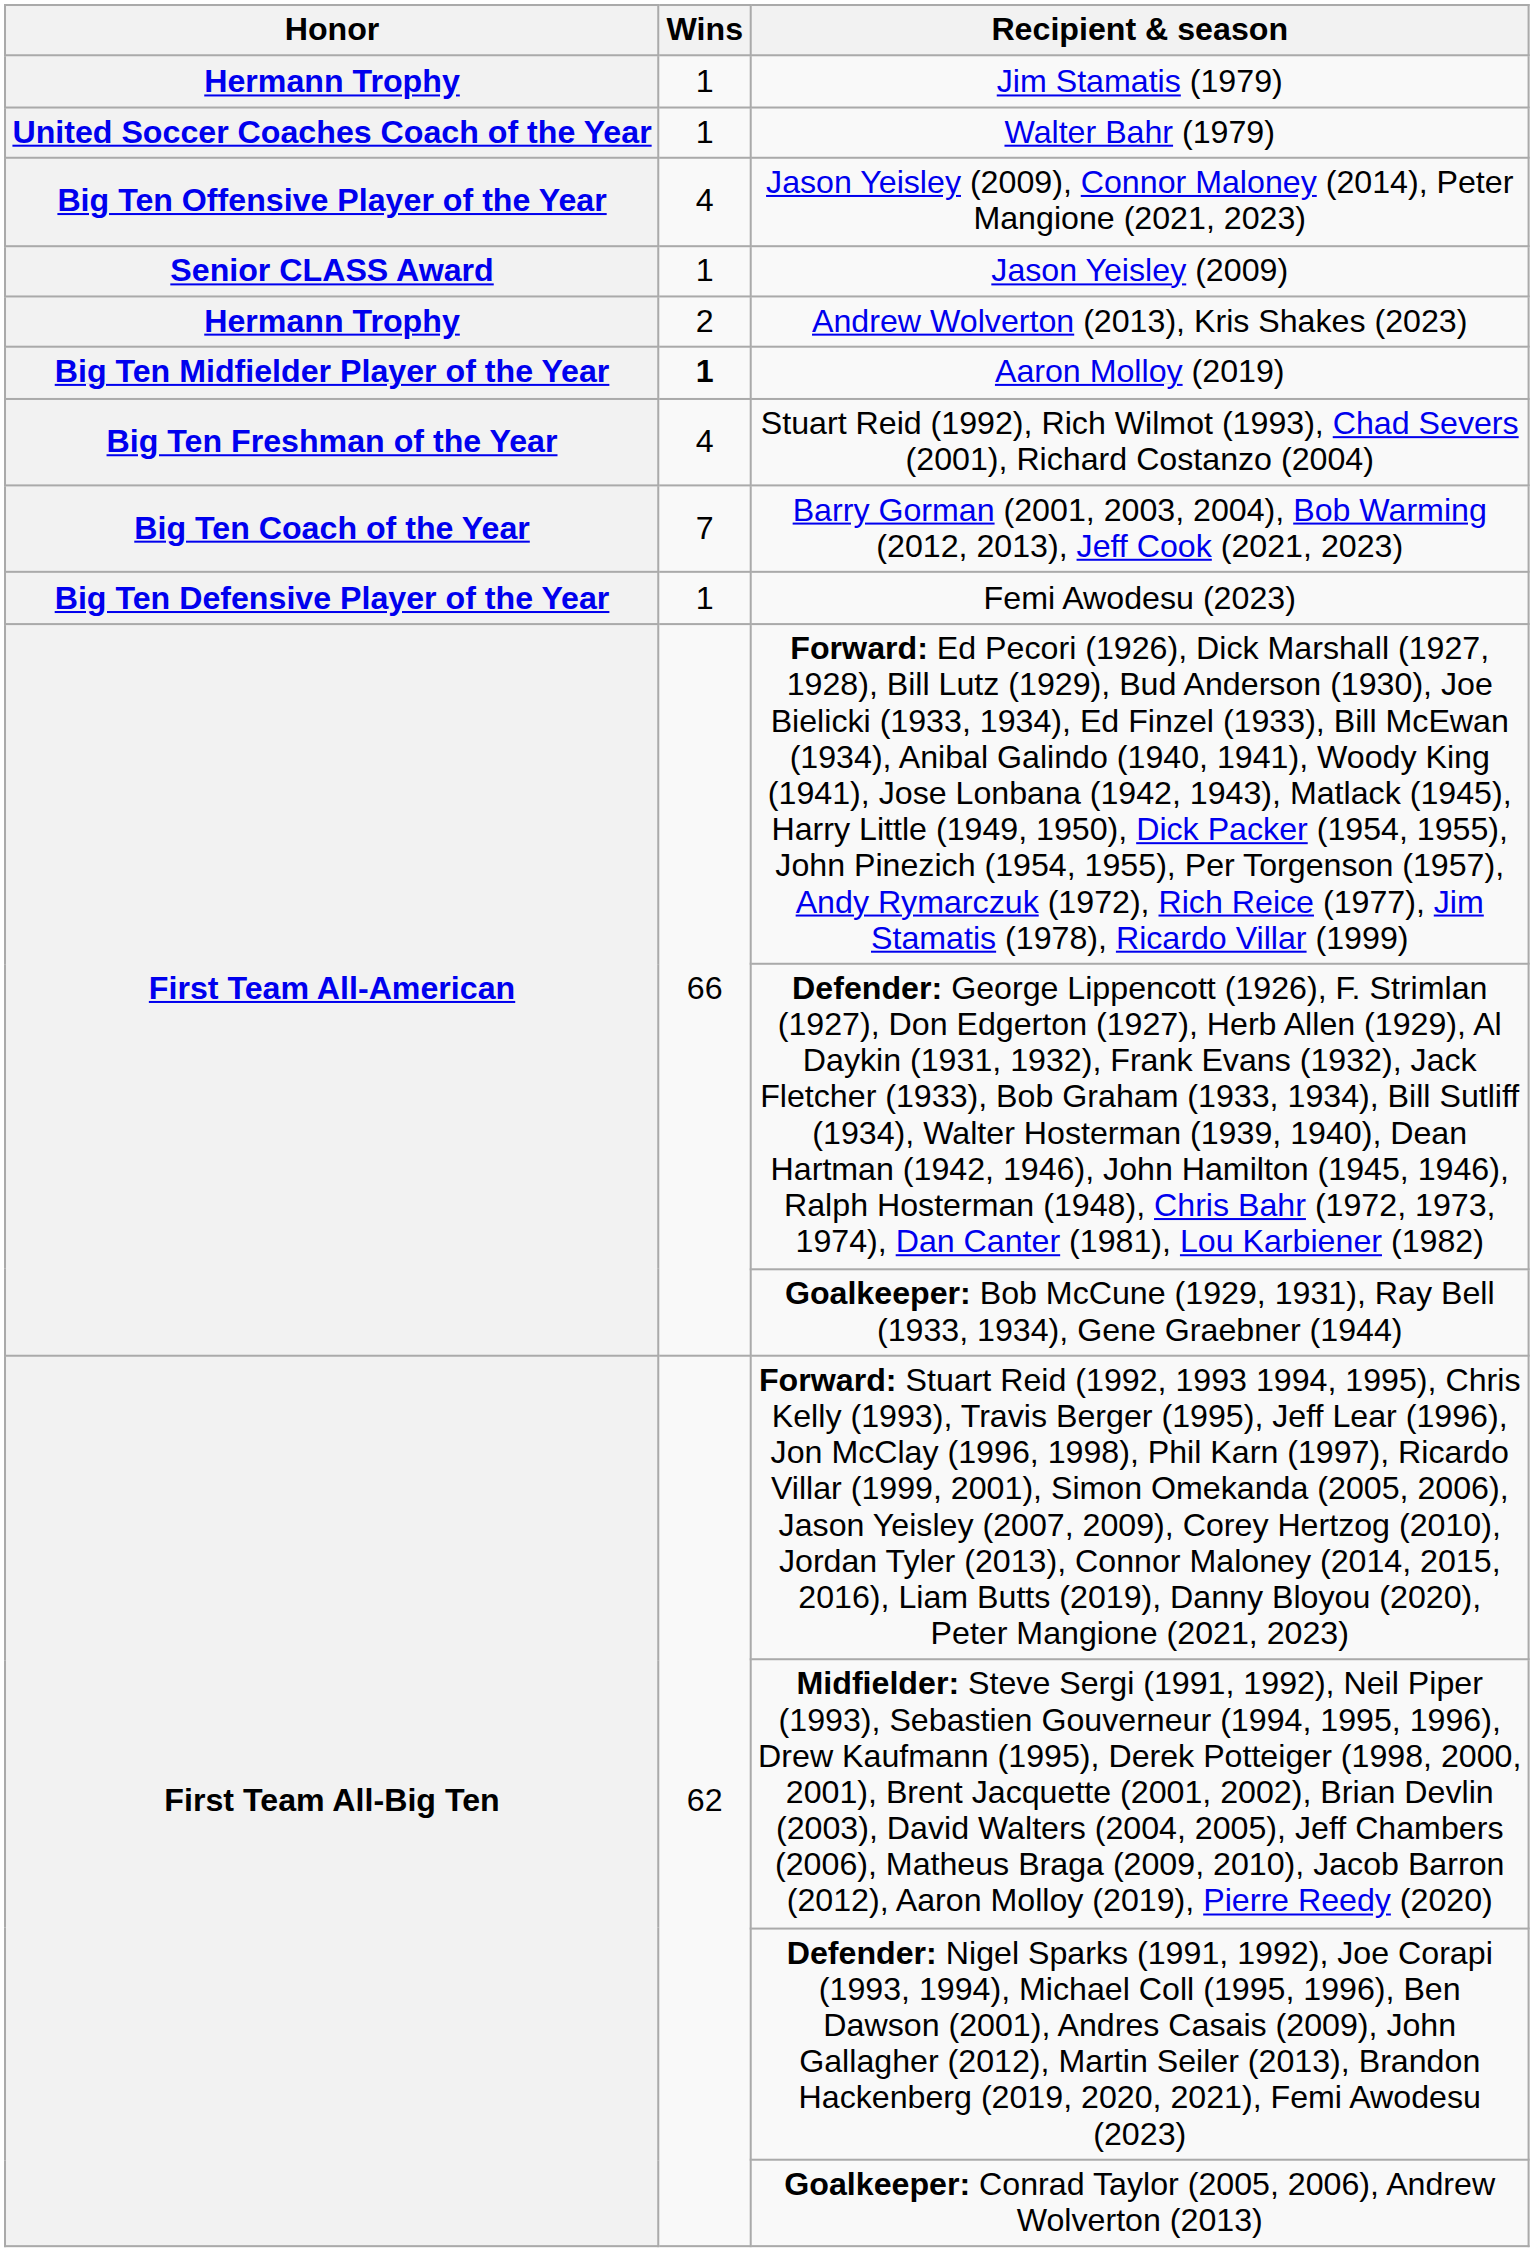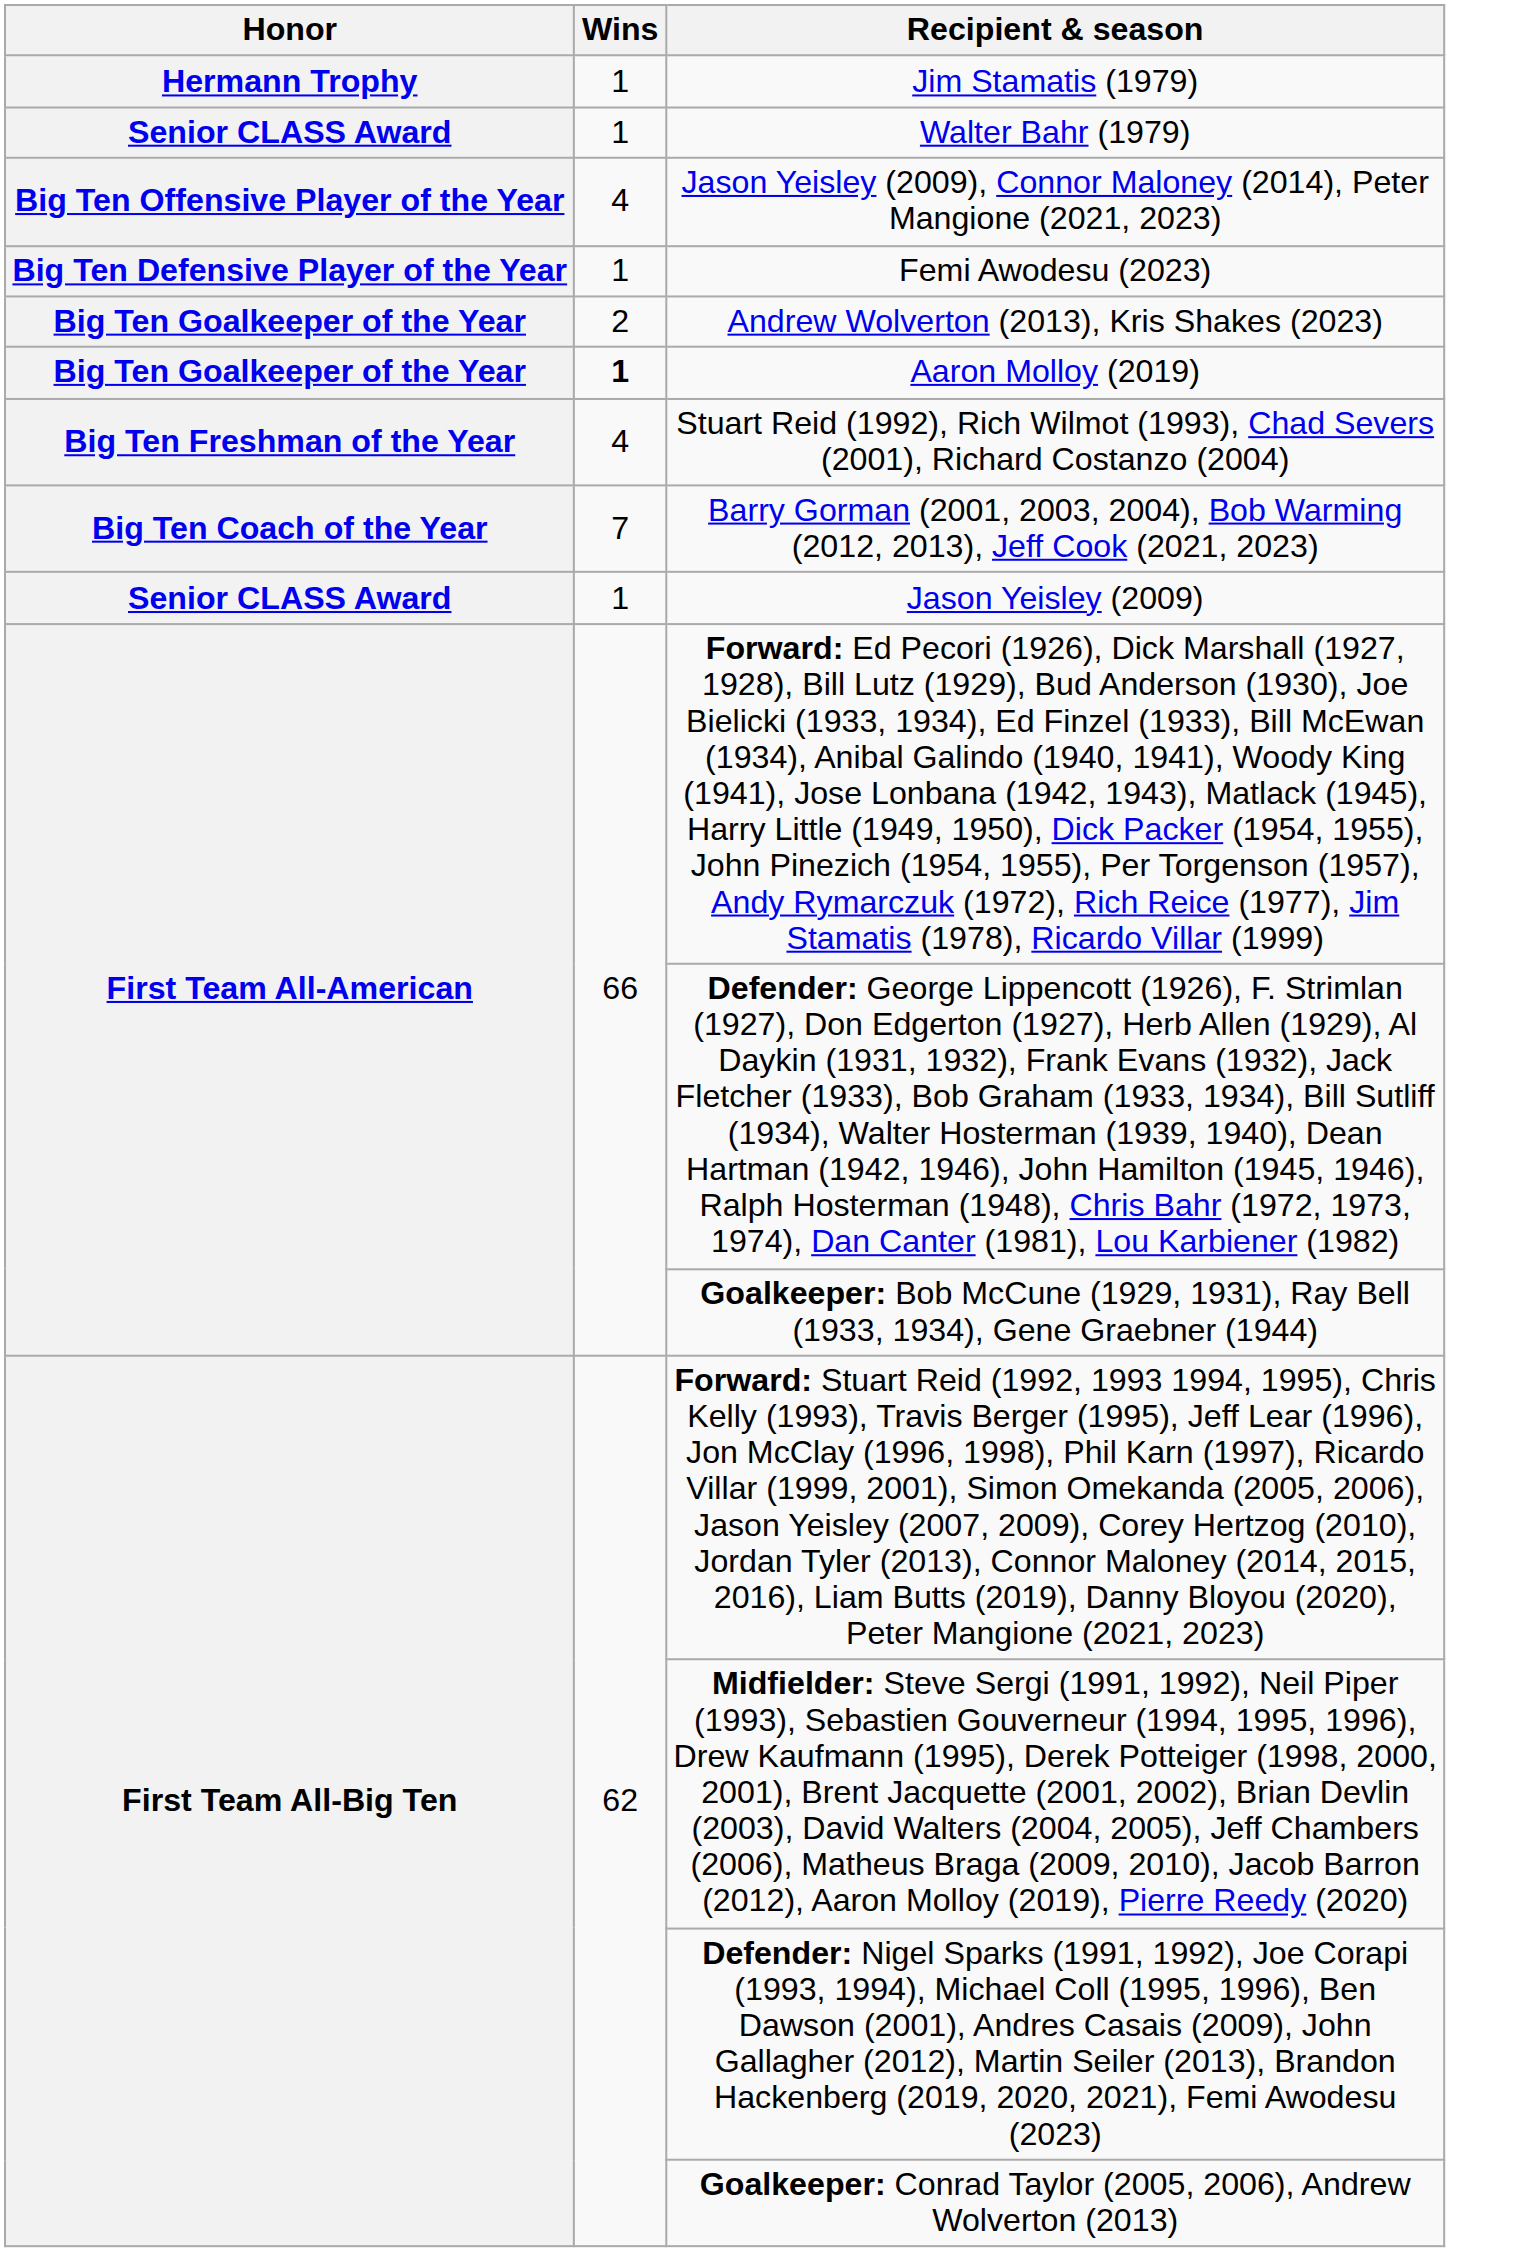(332, 132) United Soccer Coaches Coach of the Year -> (290, 132) Senior CLASS Award
rows swapped: (1140, 597) <-> (1140, 270)
(332, 321) Hermann Trophy -> (290, 321) Big Ten Goalkeeper of the Year
(332, 372) Big Ten Midfielder Player of the Year -> (290, 372) Big Ten Goalkeeper of the Year
